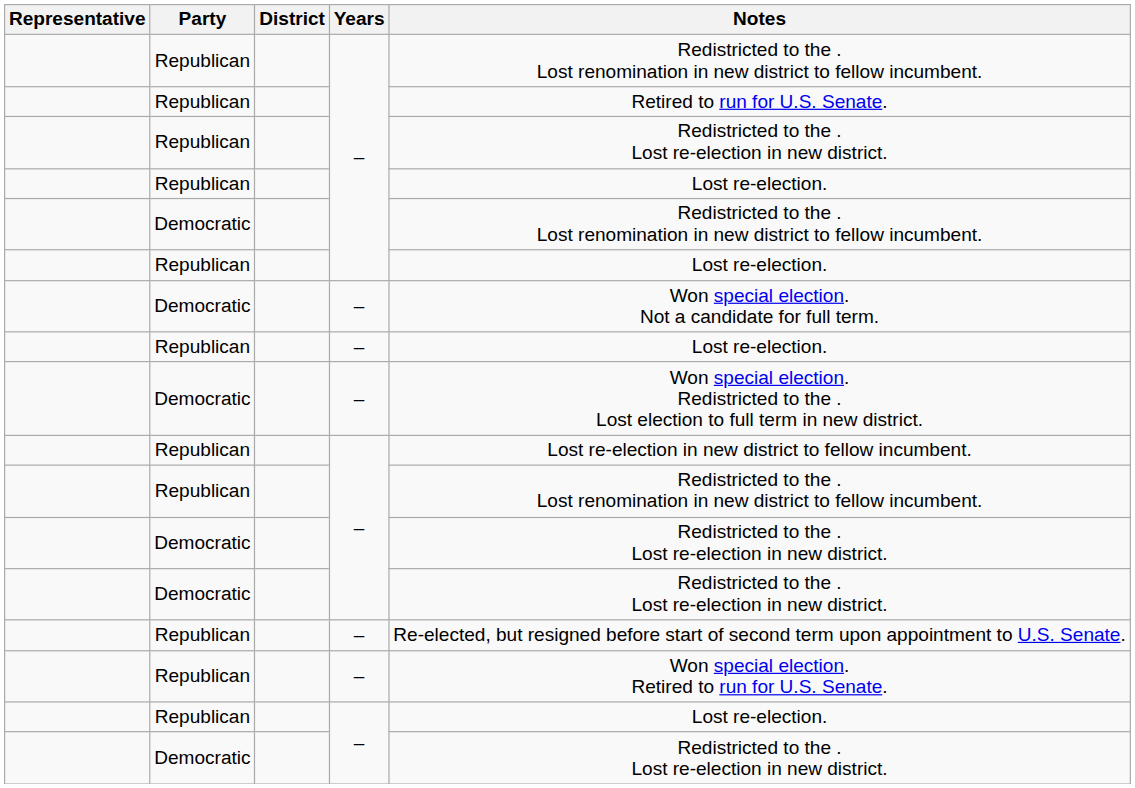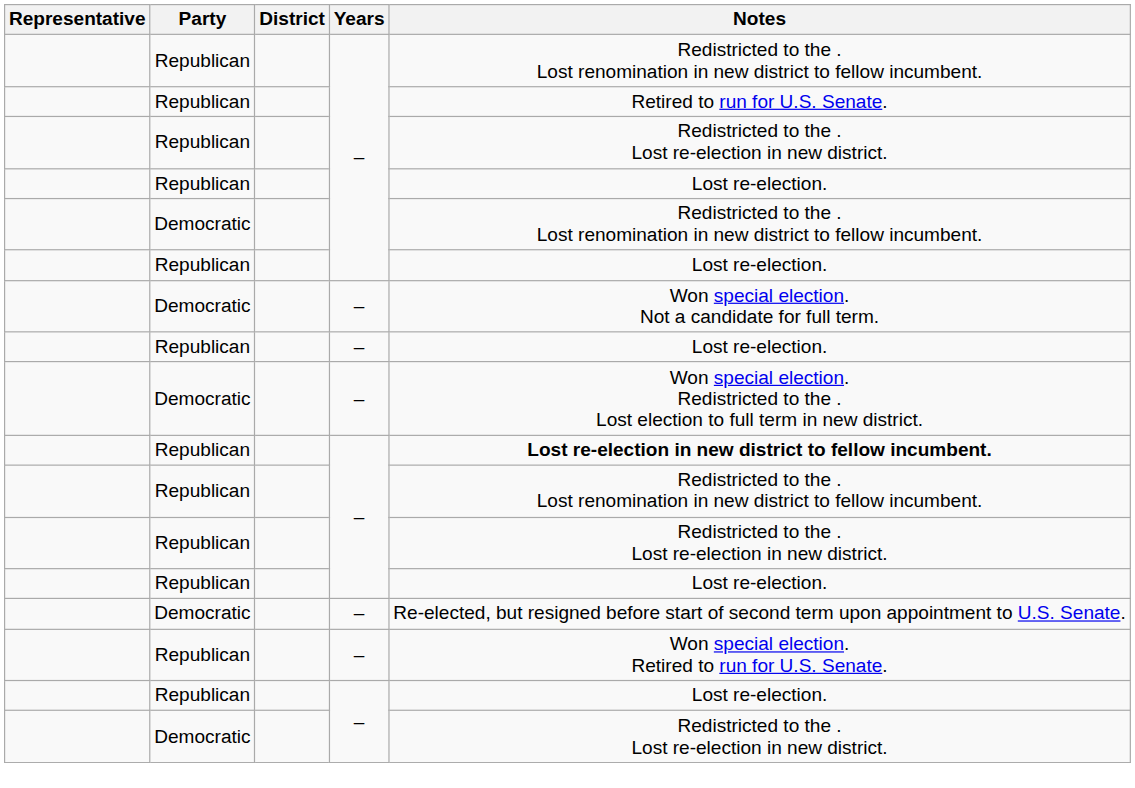(760, 450) normal -> (760, 450) bold
(202, 542) Democratic -> (202, 542) Republican
(202, 594) Democratic -> (202, 583) Republican
(760, 594) Redistricted to the . Lost re-election in new district. -> (760, 583) Lost re-election.
(202, 635) Republican -> (202, 613) Democratic
